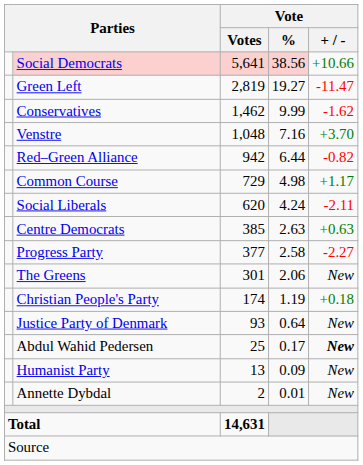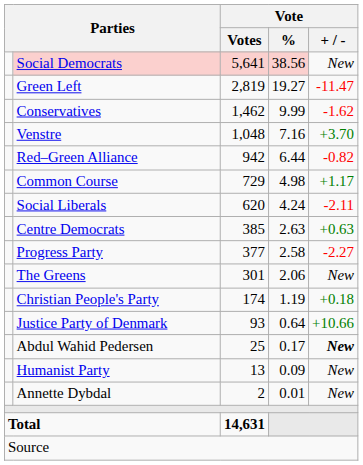(333, 63) +10.66 -> (341, 63) New
(341, 323) New -> (333, 323) +10.66
